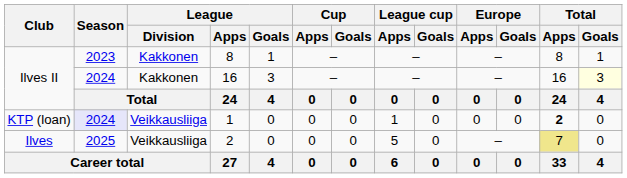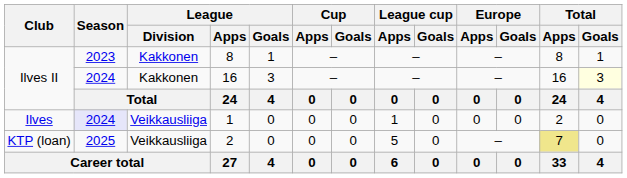(39, 120) KTP (loan) -> (39, 120) Ilves
(559, 120) bold -> (559, 120) normal
(39, 141) Ilves -> (39, 141) KTP (loan)
